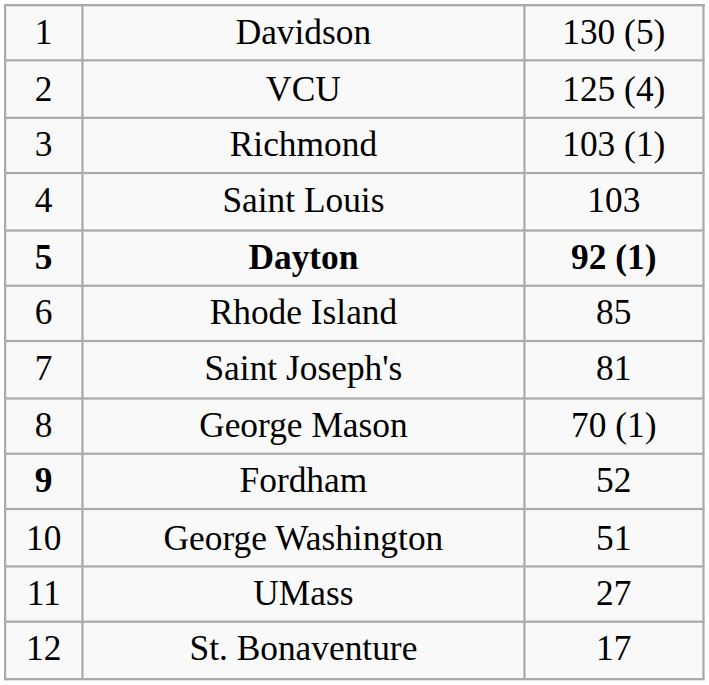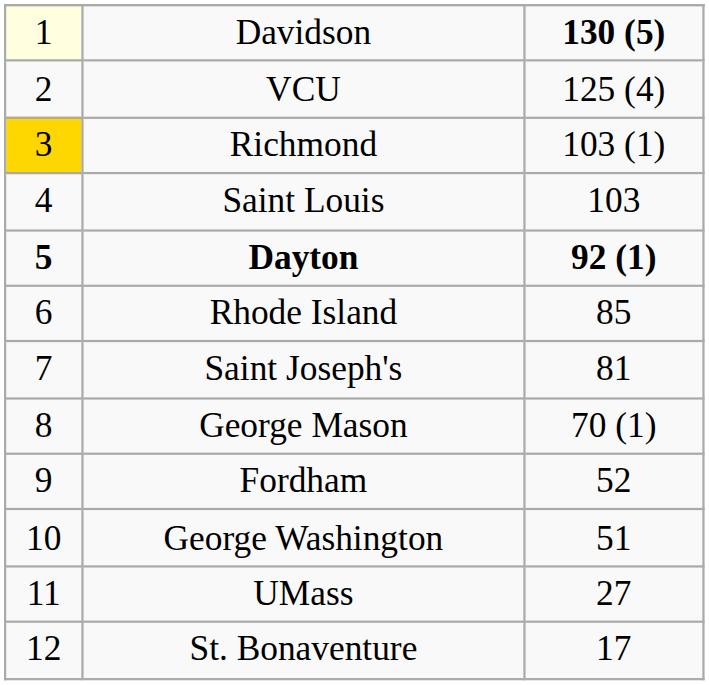(44, 32) no background -> (44, 32) lightyellow background
(614, 32) normal -> (614, 32) bold
(44, 144) no background -> (44, 144) gold background
(44, 481) bold -> (44, 481) normal
